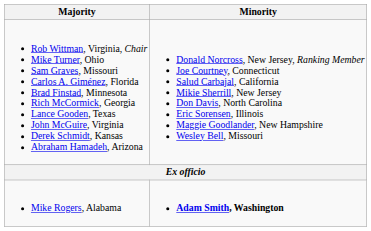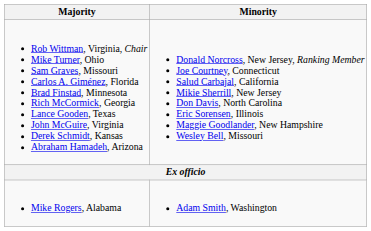(258, 209) bold -> (258, 209) normal
